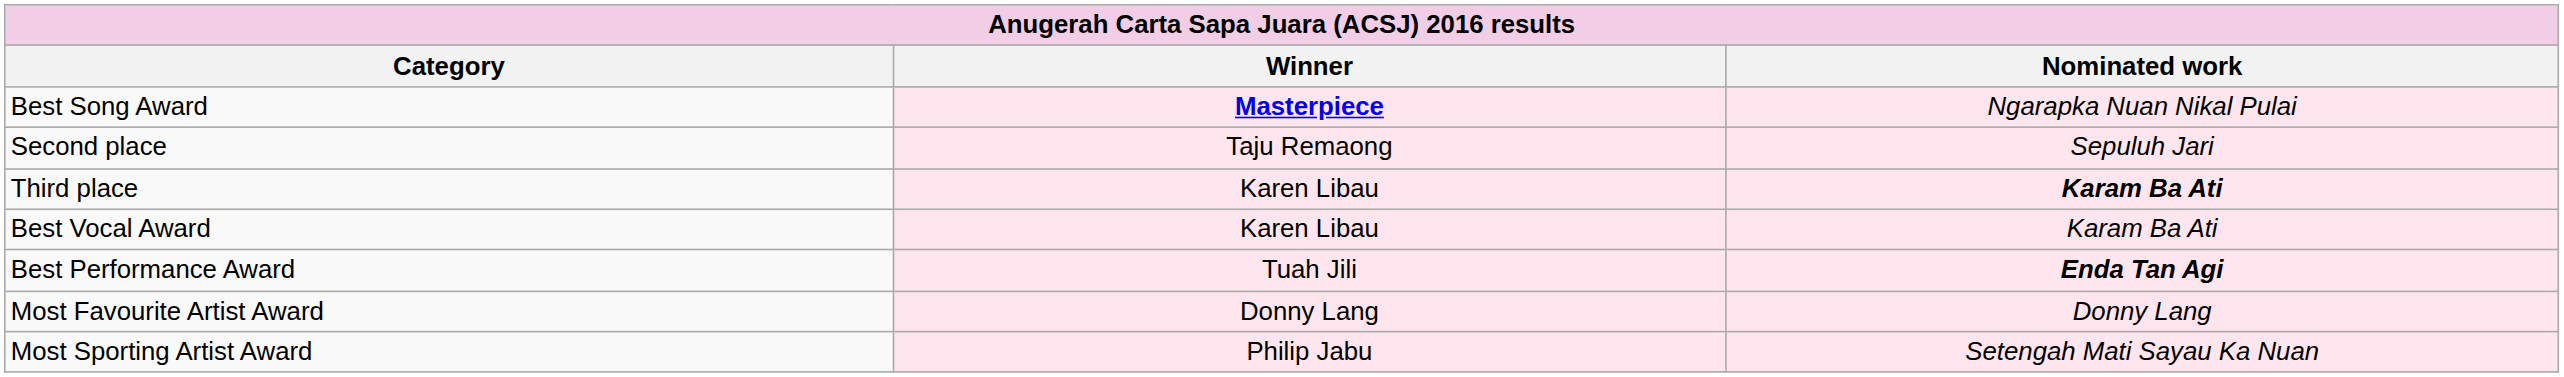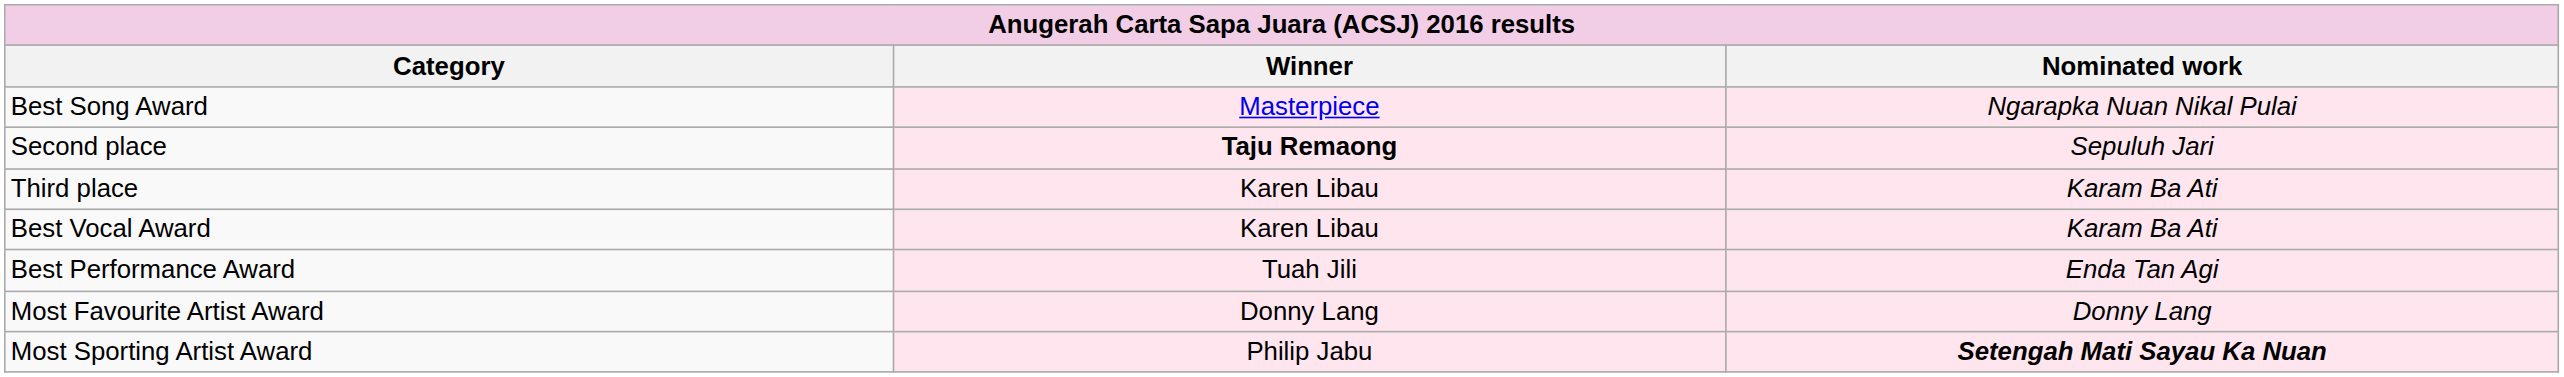(1309, 106) bold -> (1309, 106) normal
(1309, 147) normal -> (1309, 147) bold
(2142, 188) bold -> (2142, 188) normal
(2142, 270) bold -> (2142, 270) normal
(2142, 351) normal -> (2142, 351) bold
